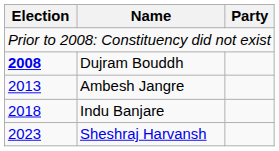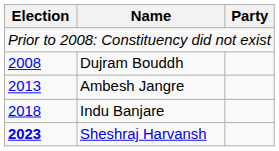(24, 63) bold -> (24, 63) normal
(24, 134) normal -> (24, 134) bold
